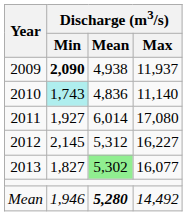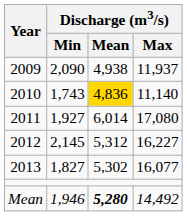(67, 69) bold -> (67, 69) normal
(67, 93) paleturquoise background -> (67, 93) no background
(110, 93) no background -> (110, 93) gold background
(110, 166) lightgreen background -> (110, 166) no background
